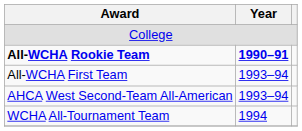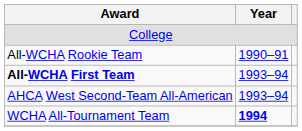(78, 55) bold -> (75, 55) normal
(263, 55) bold -> (263, 55) normal
(67, 75) normal -> (71, 75) bold
(253, 116) normal -> (253, 116) bold
